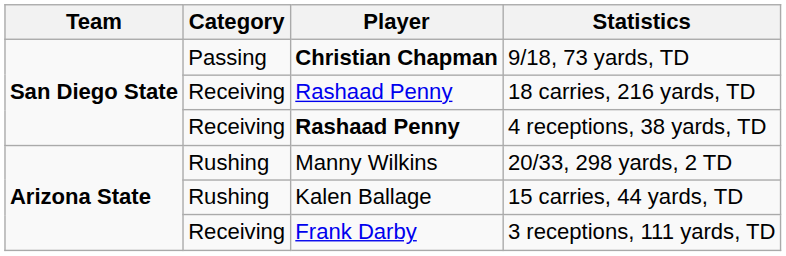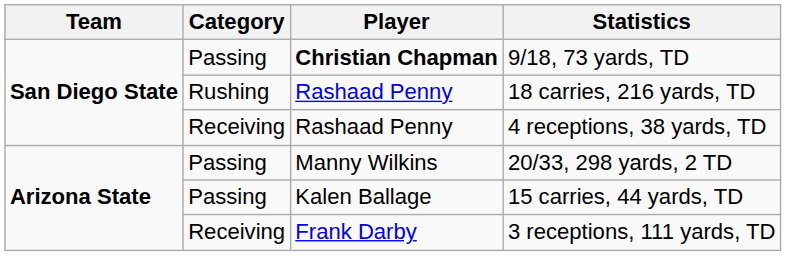(237, 92) Receiving -> (229, 92) Rushing
(378, 127) bold -> (374, 127) normal
(229, 162) Rushing -> (227, 162) Passing
(229, 197) Rushing -> (227, 197) Passing
